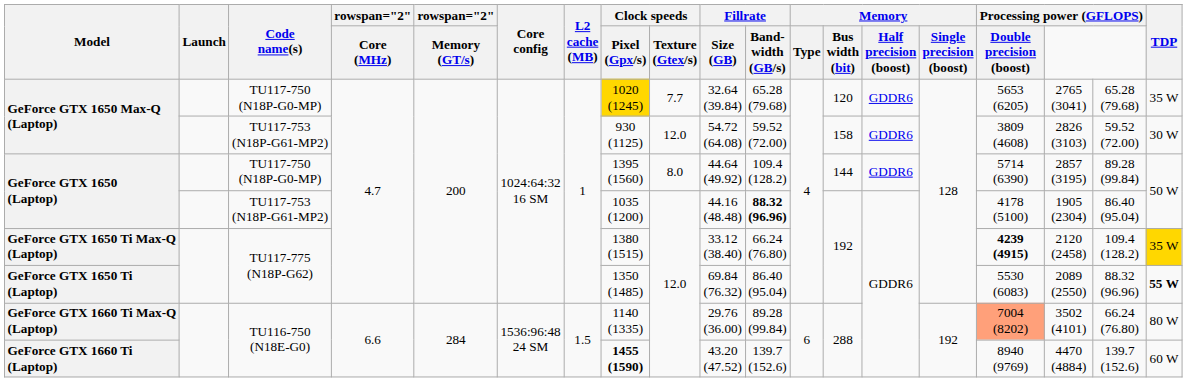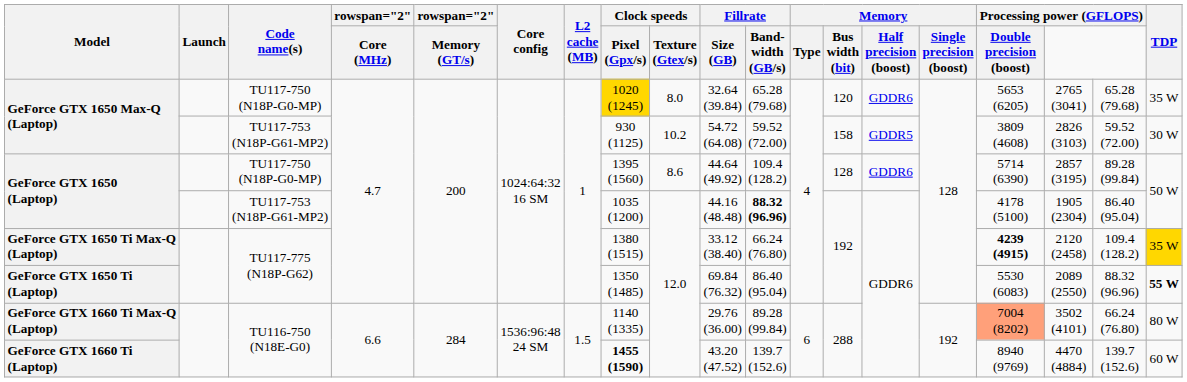(675, 97) 7.7 -> (675, 97) 8.0
(675, 134) 12.0 -> (675, 134) 10.2
(891, 134) GDDR6 -> (891, 134) GDDR5
(675, 171) 8.0 -> (675, 171) 8.6
(843, 171) 144 -> (843, 171) 128
